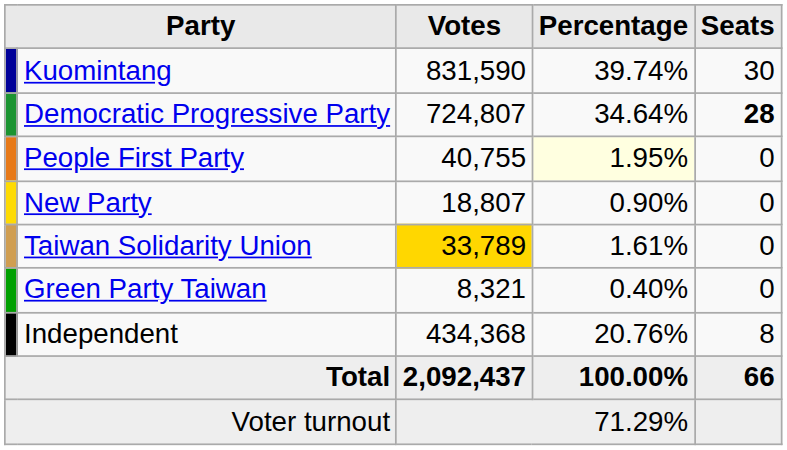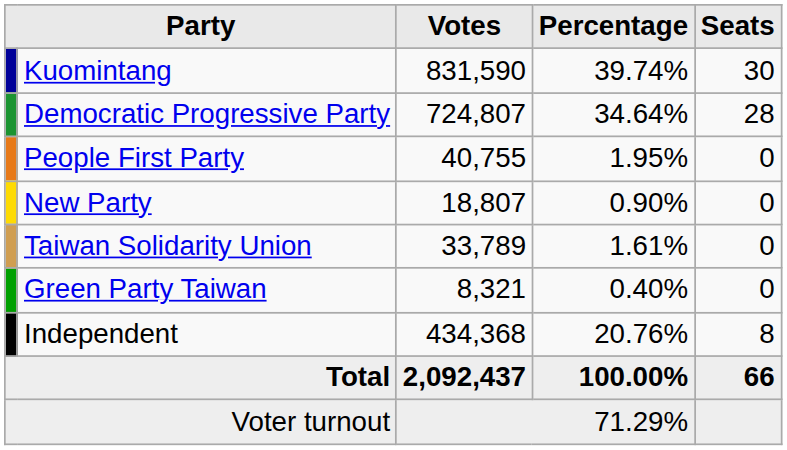(759, 114) bold -> (759, 114) normal
(649, 158) lightyellow background -> (649, 158) no background
(484, 245) gold background -> (484, 245) no background
